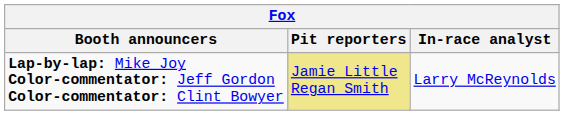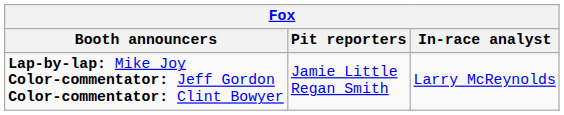(344, 82) khaki background -> (344, 82) no background
